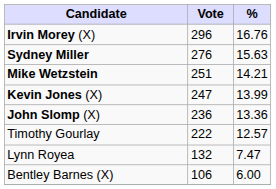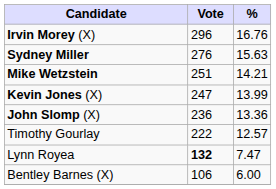(201, 154) normal -> (201, 154) bold
